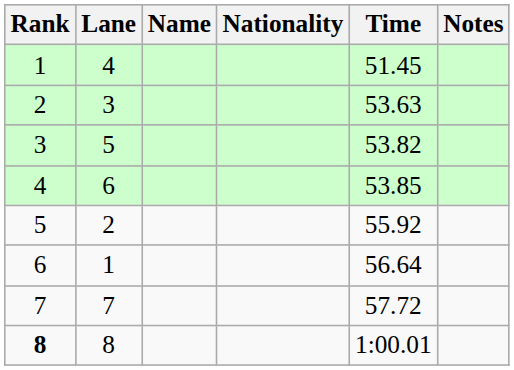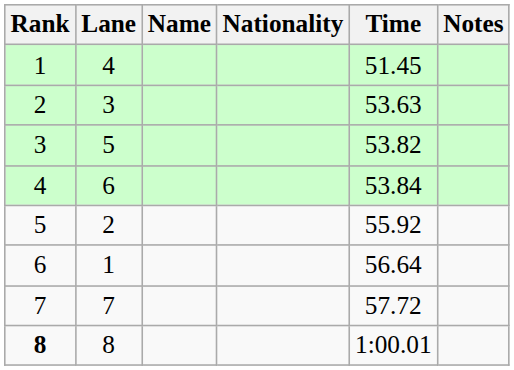(393, 184) 53.85 -> (393, 184) 53.84
